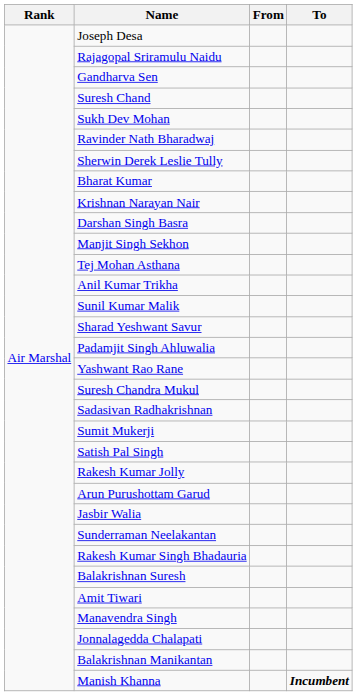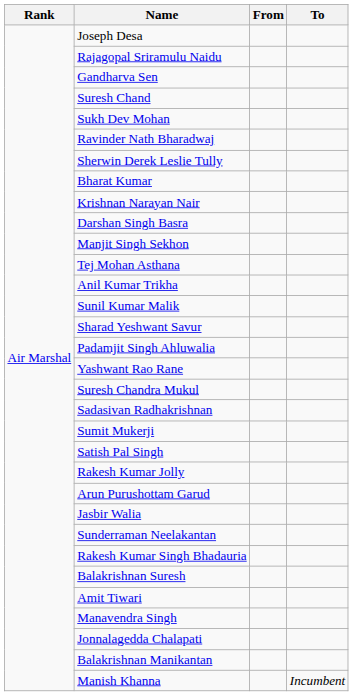(319, 680) bold -> (318, 680) normal
